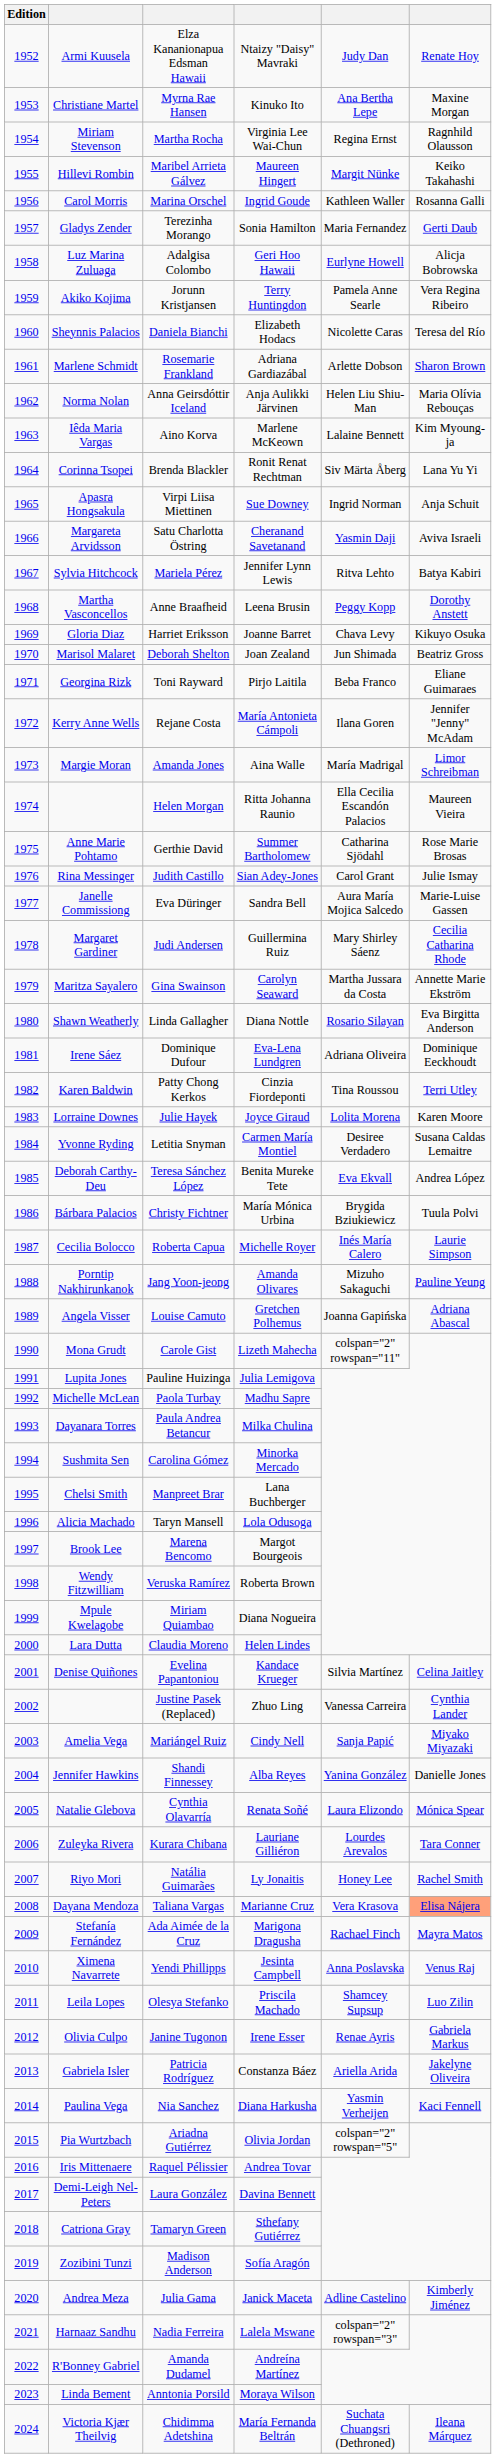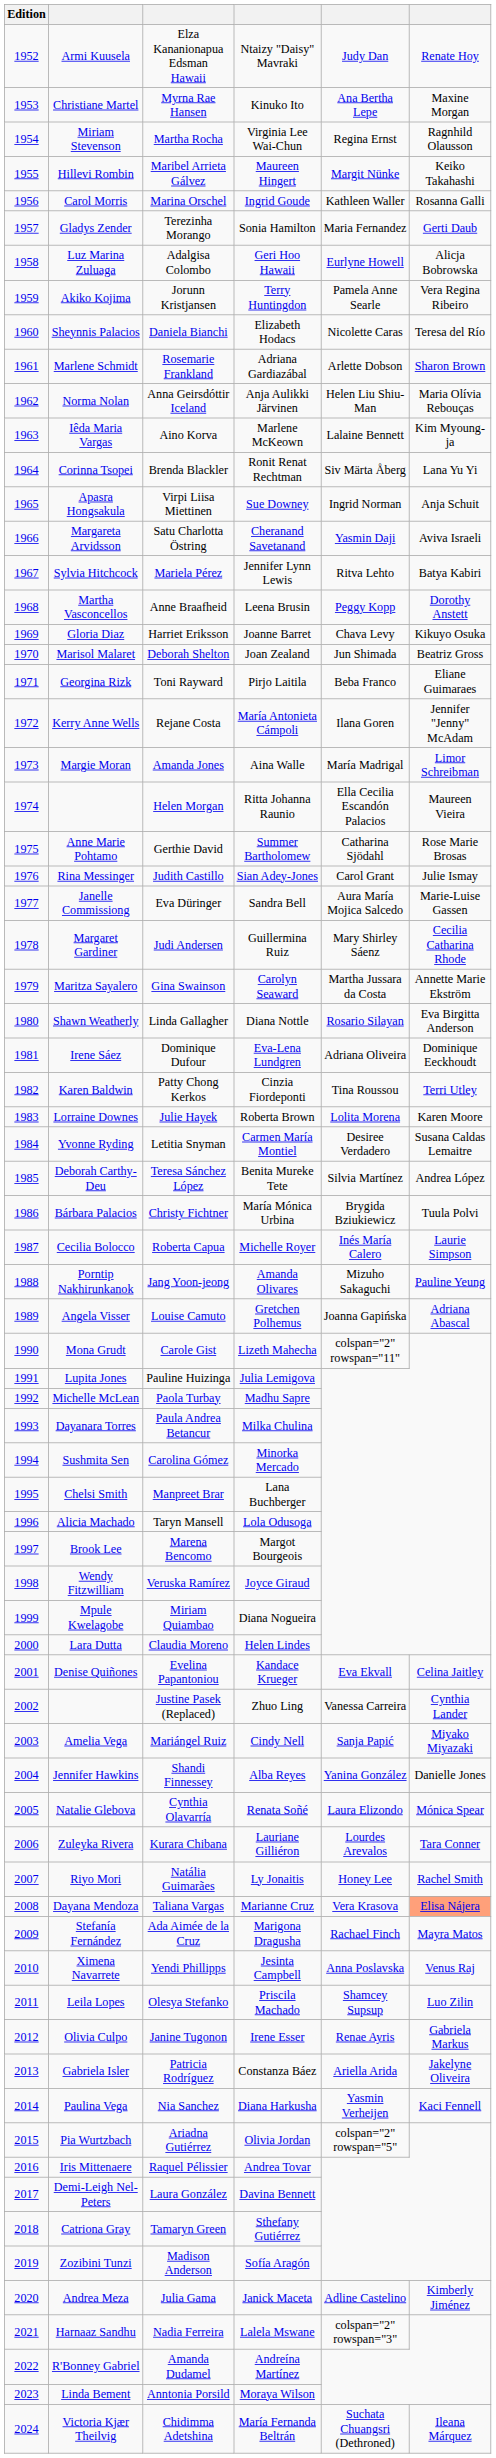(277, 1117) Joyce Giraud -> (277, 1117) Roberta Brown
(365, 1178) Eva Ekvall -> (365, 1178) Silvia Martínez
(277, 1583) Roberta Brown -> (277, 1583) Joyce Giraud
(365, 1672) Silvia Martínez -> (365, 1672) Eva Ekvall
